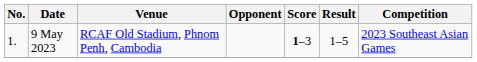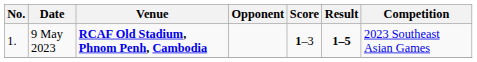(150, 40) normal -> (143, 40) bold
(339, 40) normal -> (342, 40) bold
